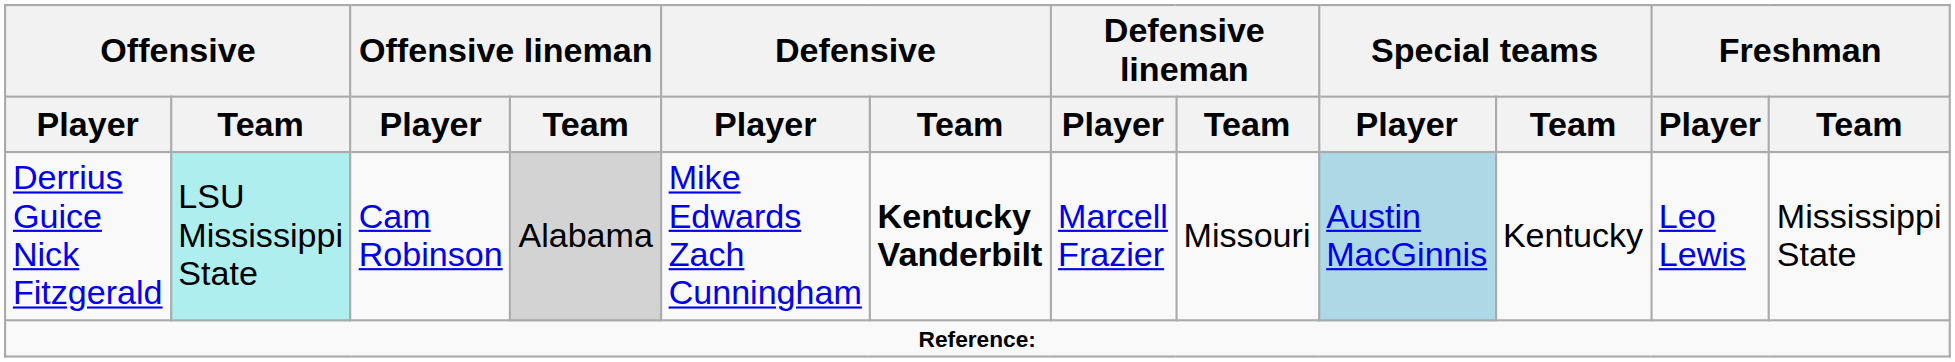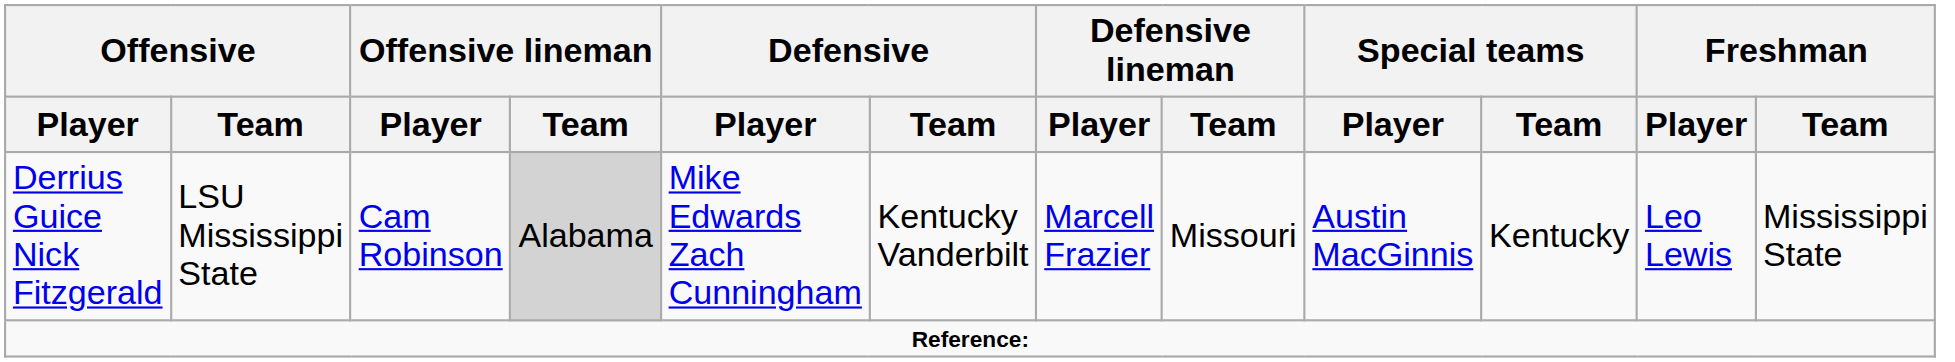(261, 235) paleturquoise background -> (261, 235) no background
(960, 235) bold -> (953, 235) normal
(1407, 235) lightblue background -> (1393, 235) no background
